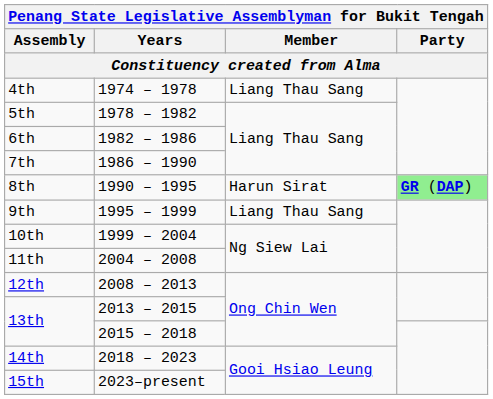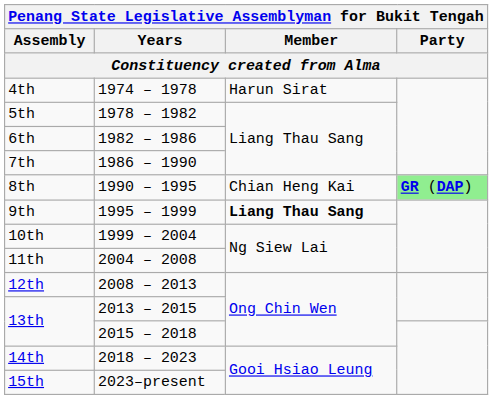(296, 90) Liang Thau Sang -> (278, 90) Harun Sirat
(278, 187) Harun Sirat -> (292, 187) Chian Heng Kai
(296, 212) normal -> (296, 212) bold
